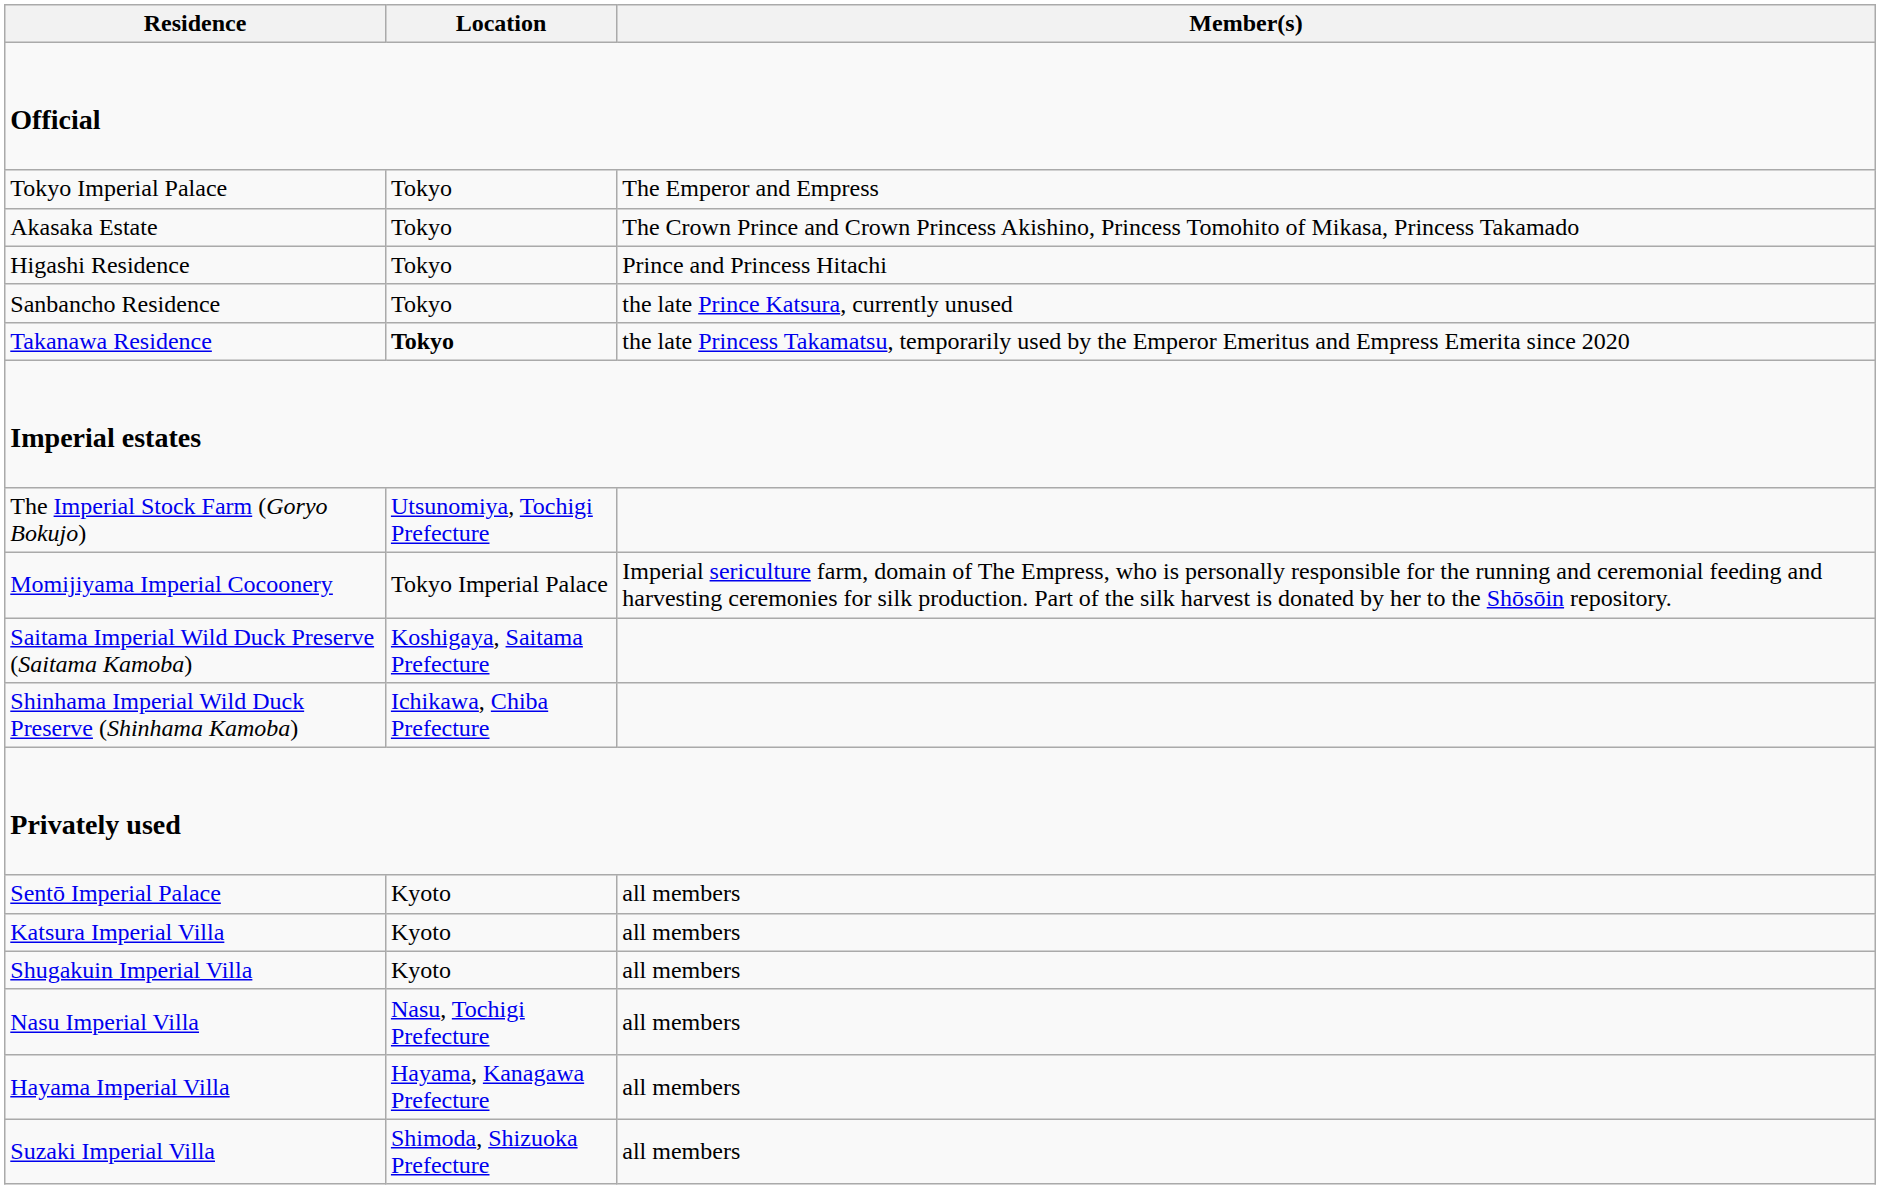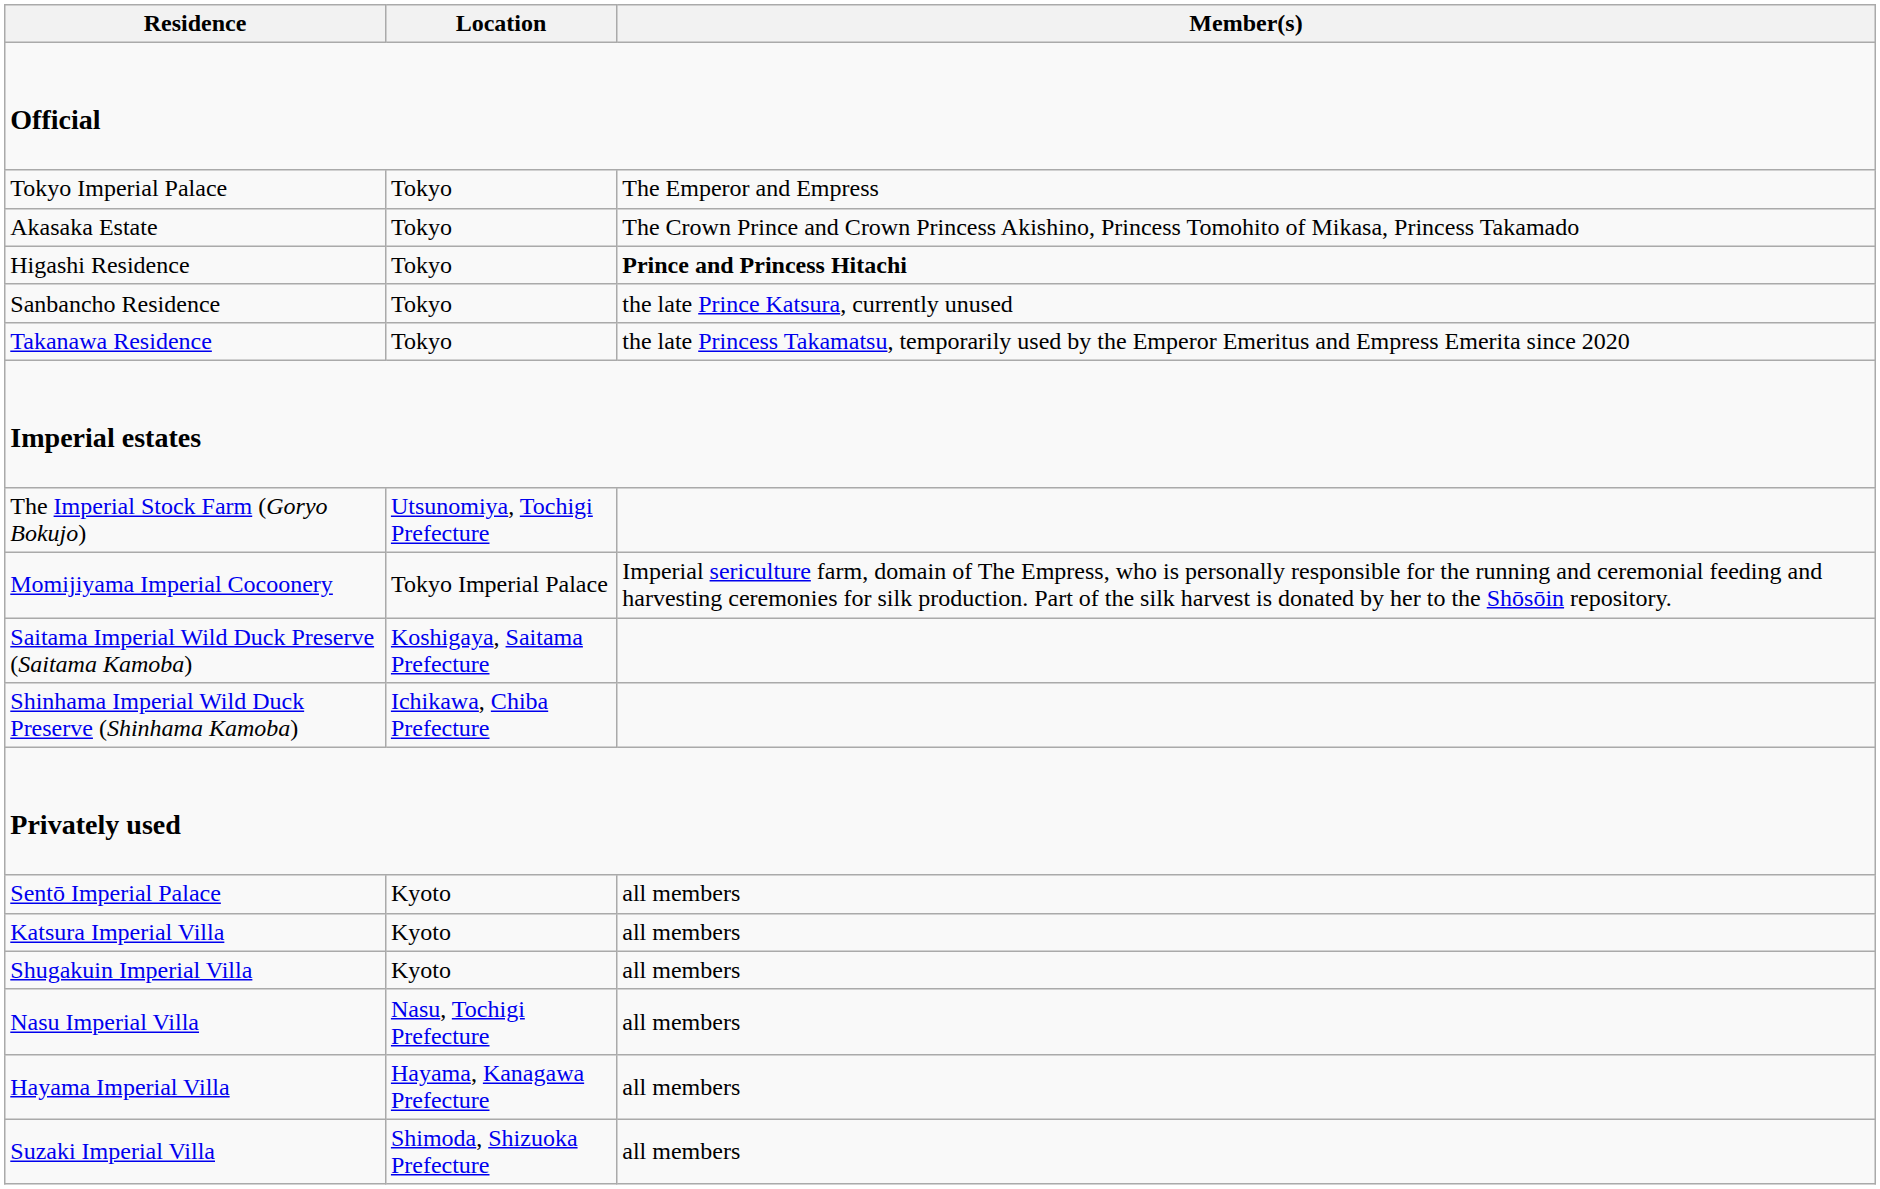(755, 264) normal -> (765, 264) bold
(422, 341) bold -> (421, 341) normal
